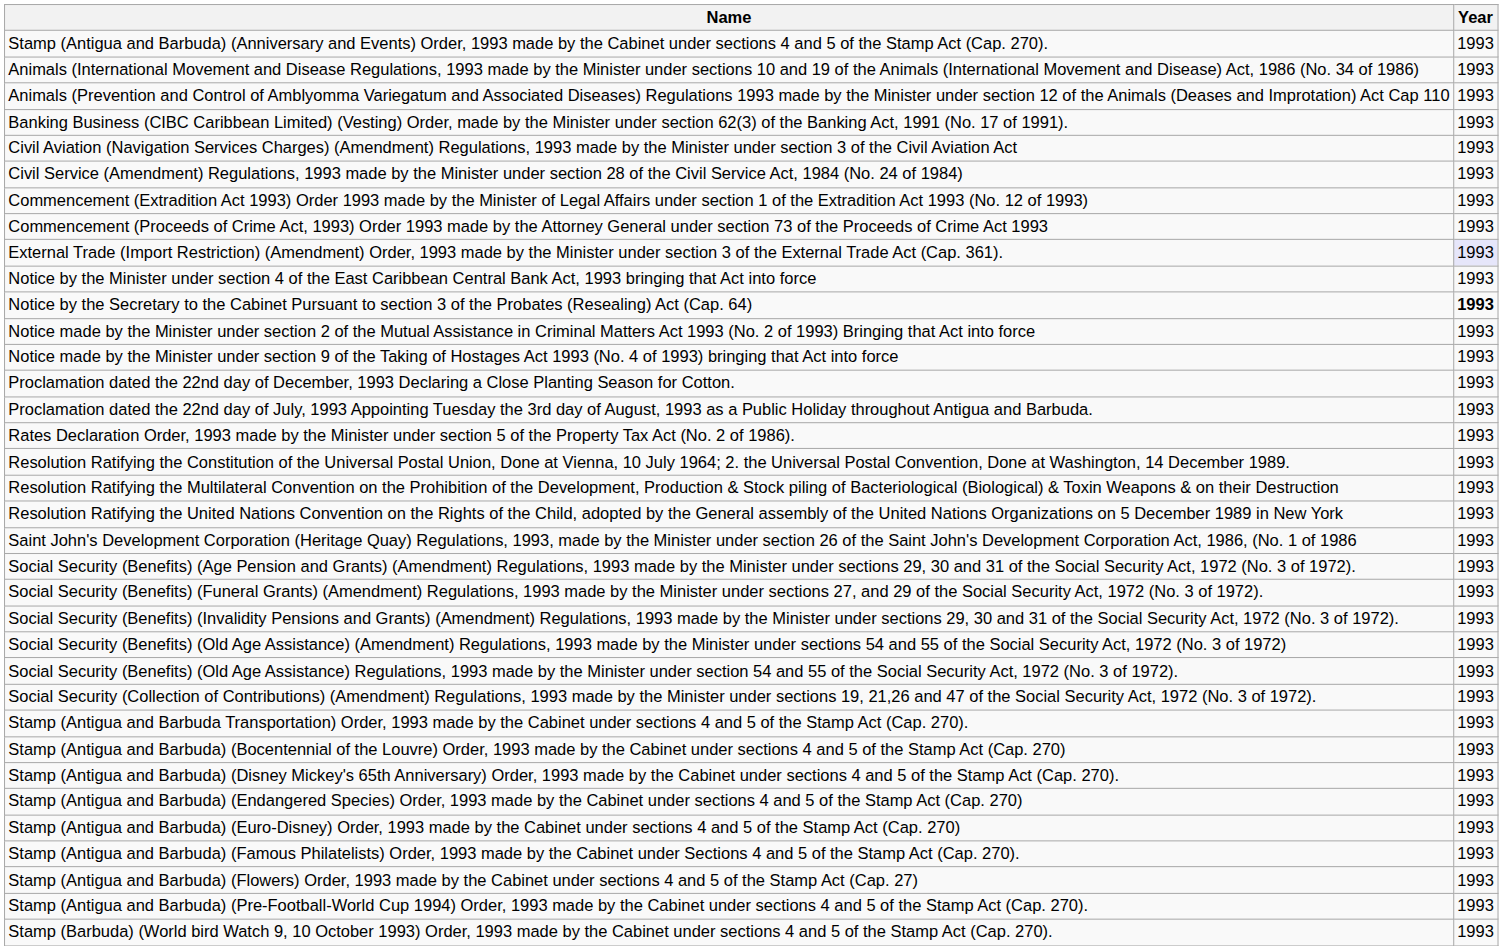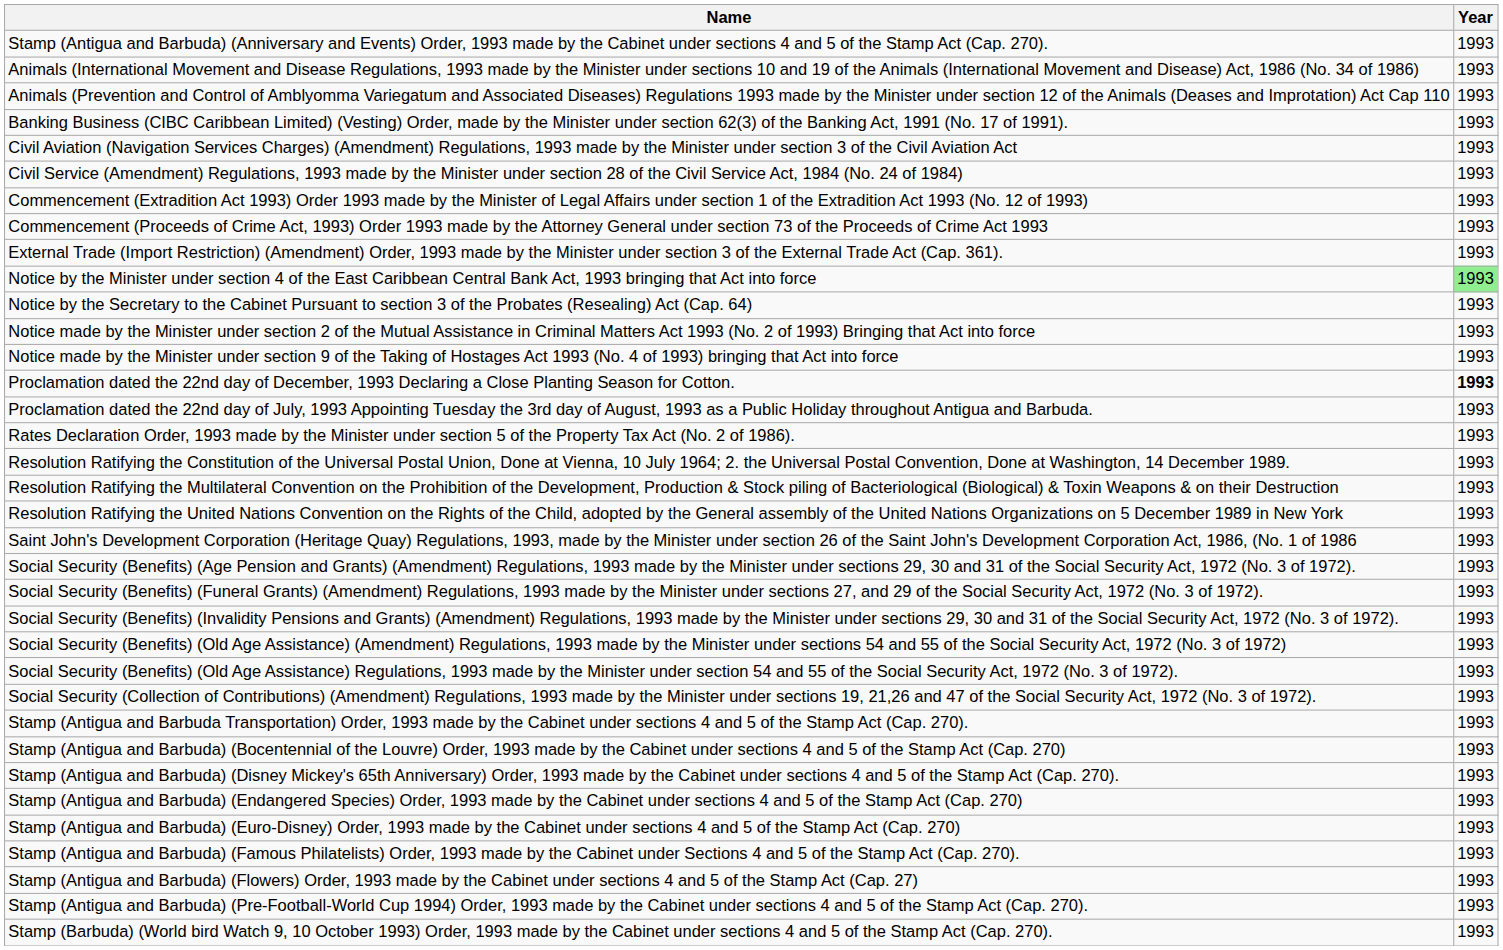(1475, 252) lavender background -> (1475, 252) no background
(1475, 278) no background -> (1475, 278) lightgreen background
(1475, 305) bold -> (1475, 305) normal
(1475, 383) normal -> (1475, 383) bold
